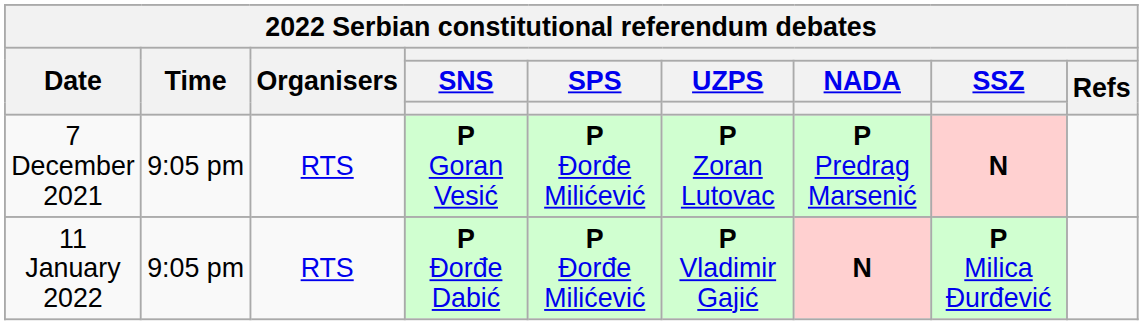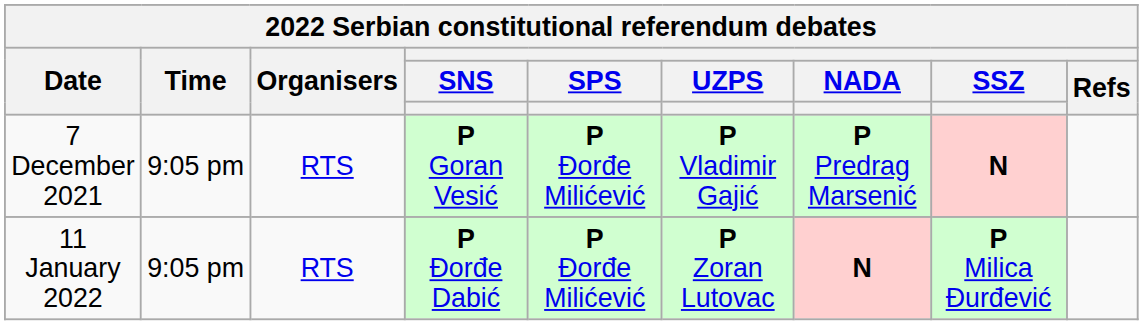(728, 166) P Zoran Lutovac -> (728, 166) P Vladimir Gajić
(728, 268) P Vladimir Gajić -> (728, 268) P Zoran Lutovac
